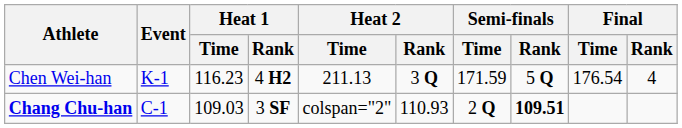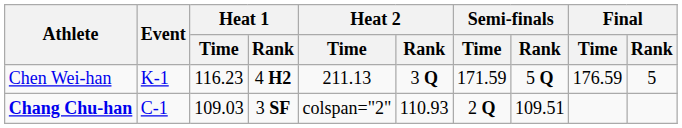(598, 79) 176.54 -> (598, 79) 176.59
(652, 79) 4 -> (652, 79) 5
(540, 108) bold -> (540, 108) normal
